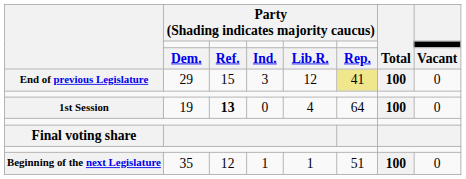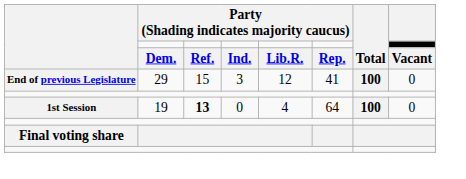(357, 79) khaki background -> (332, 79) no background
- row: (84, 163)
